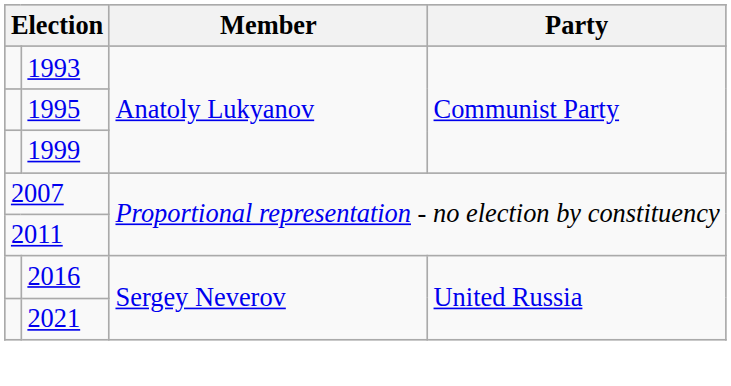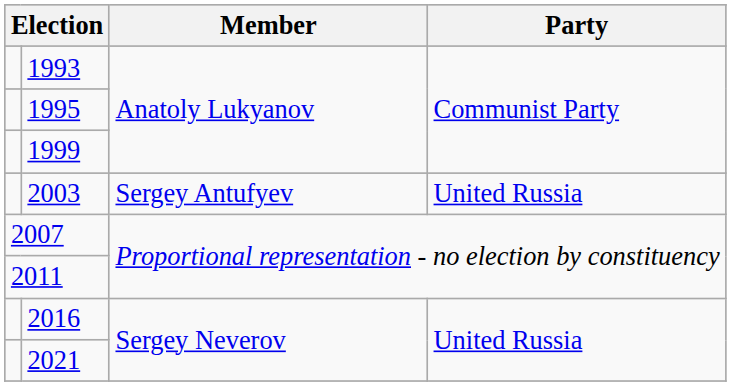+ row: (54, 192)
